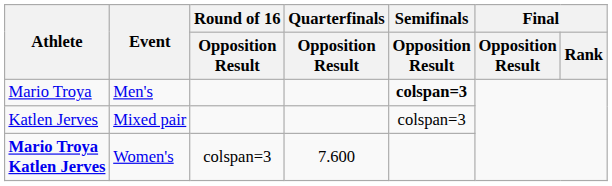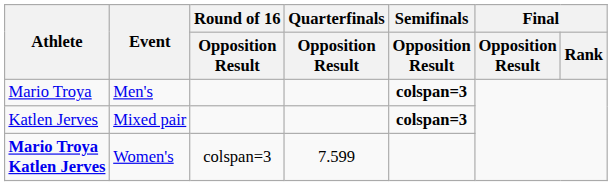(432, 120) normal -> (432, 120) bold
(337, 157) 7.600 -> (337, 157) 7.599
